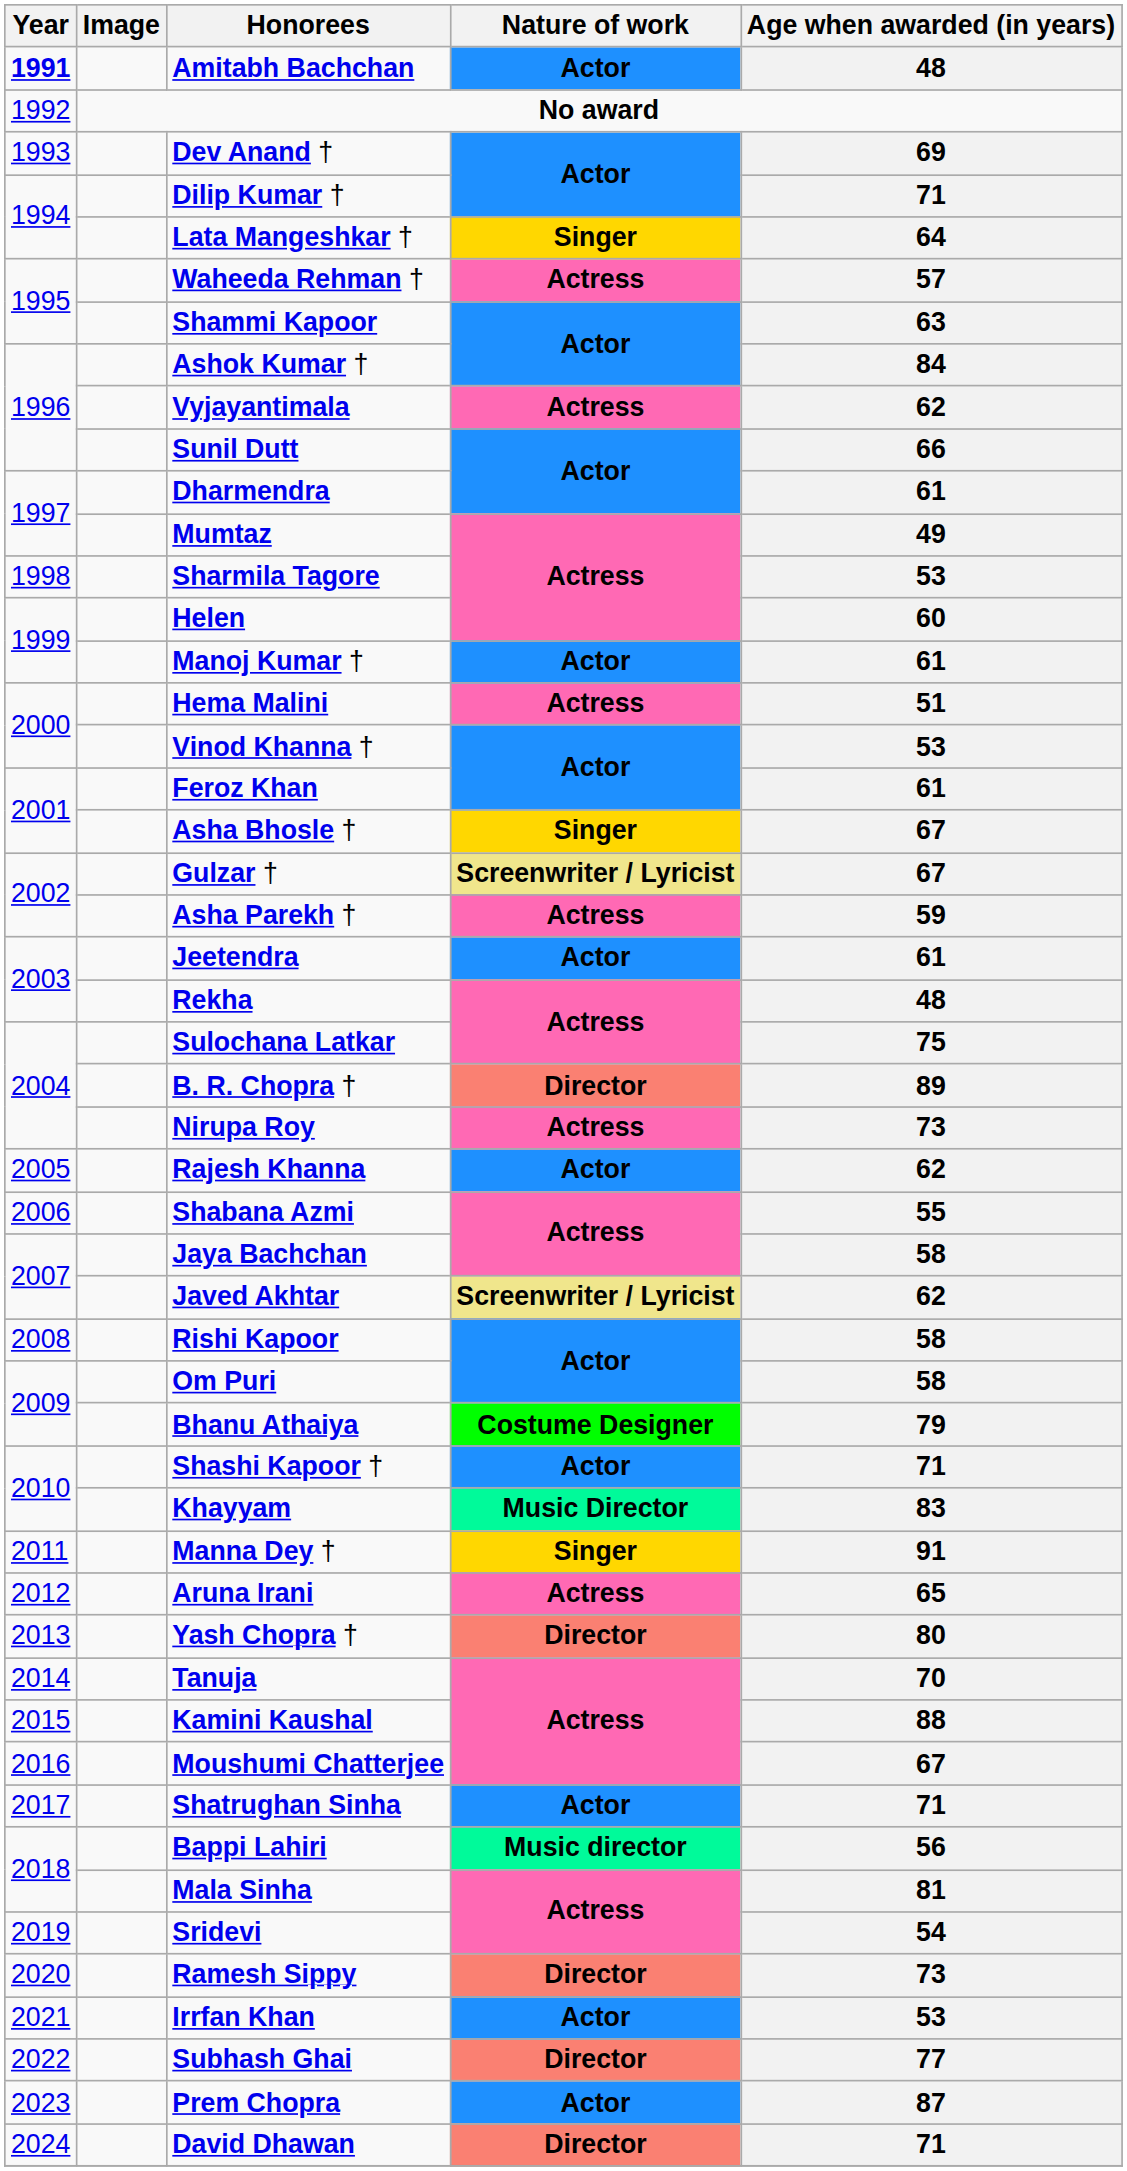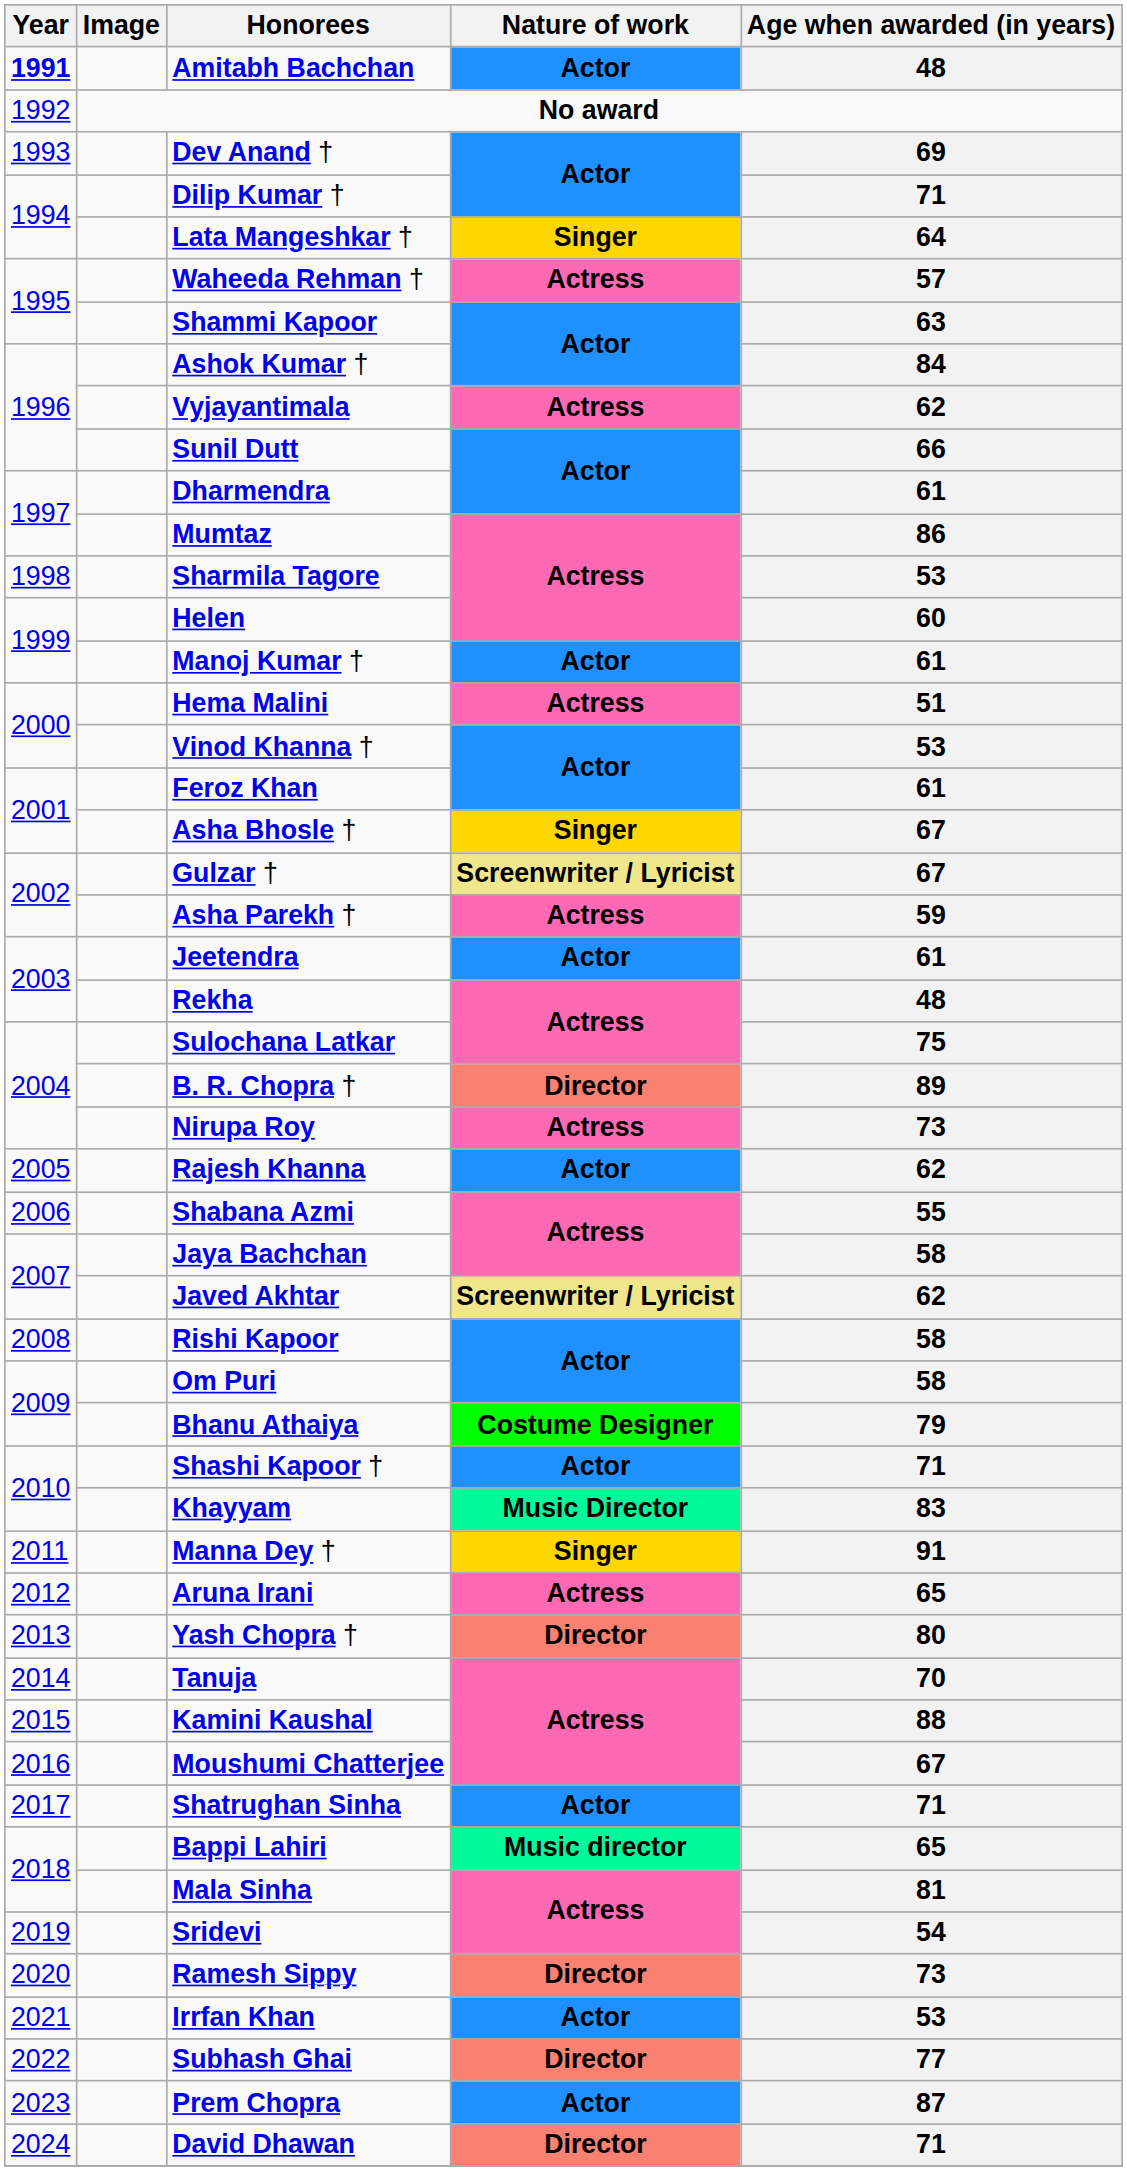(931, 534) 49 -> (931, 534) 86
(931, 1847) 56 -> (931, 1847) 65
